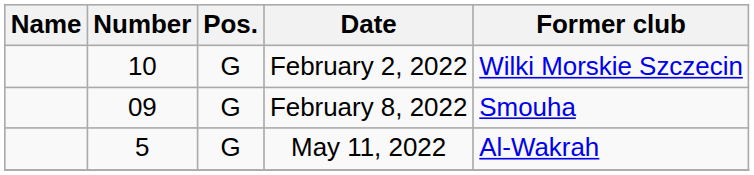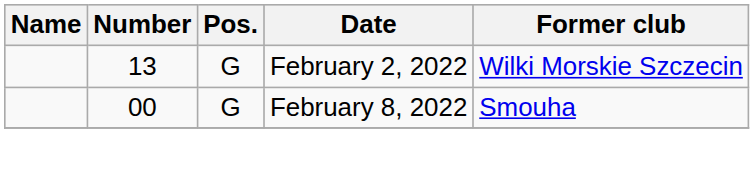(142, 66) 10 -> (142, 66) 13
(142, 107) 09 -> (142, 107) 00
- row: (369, 148)
